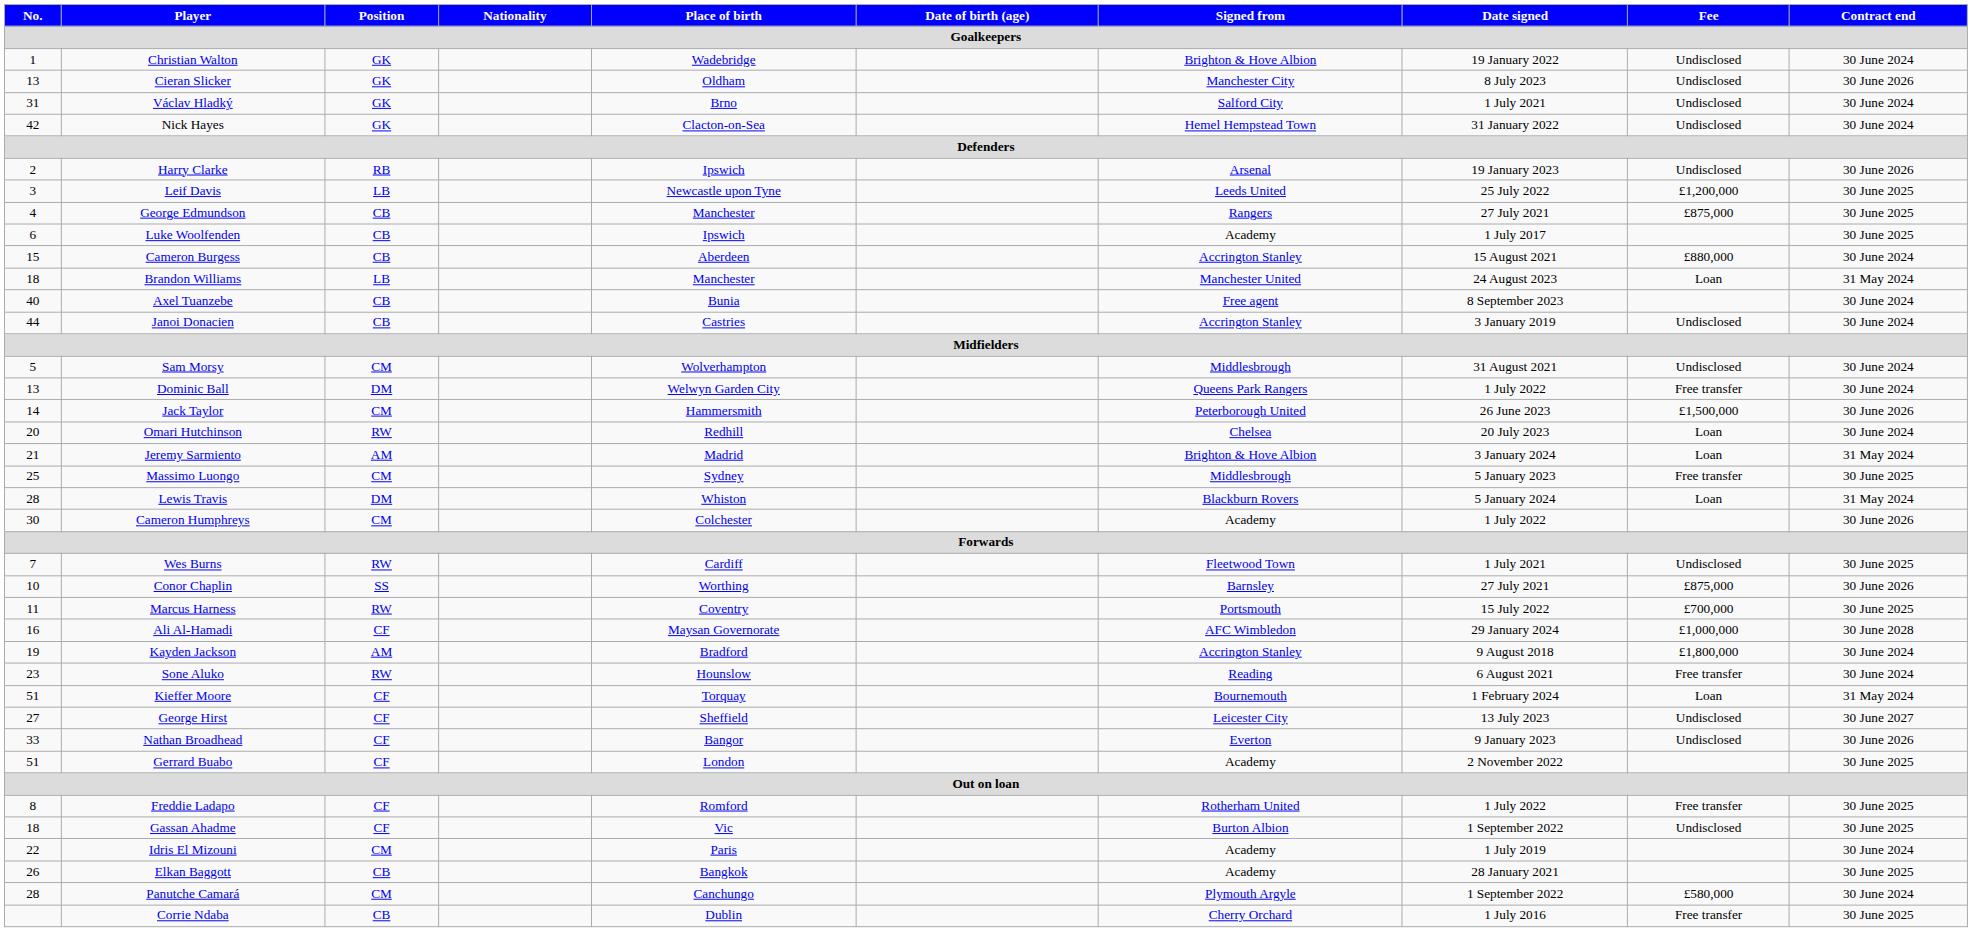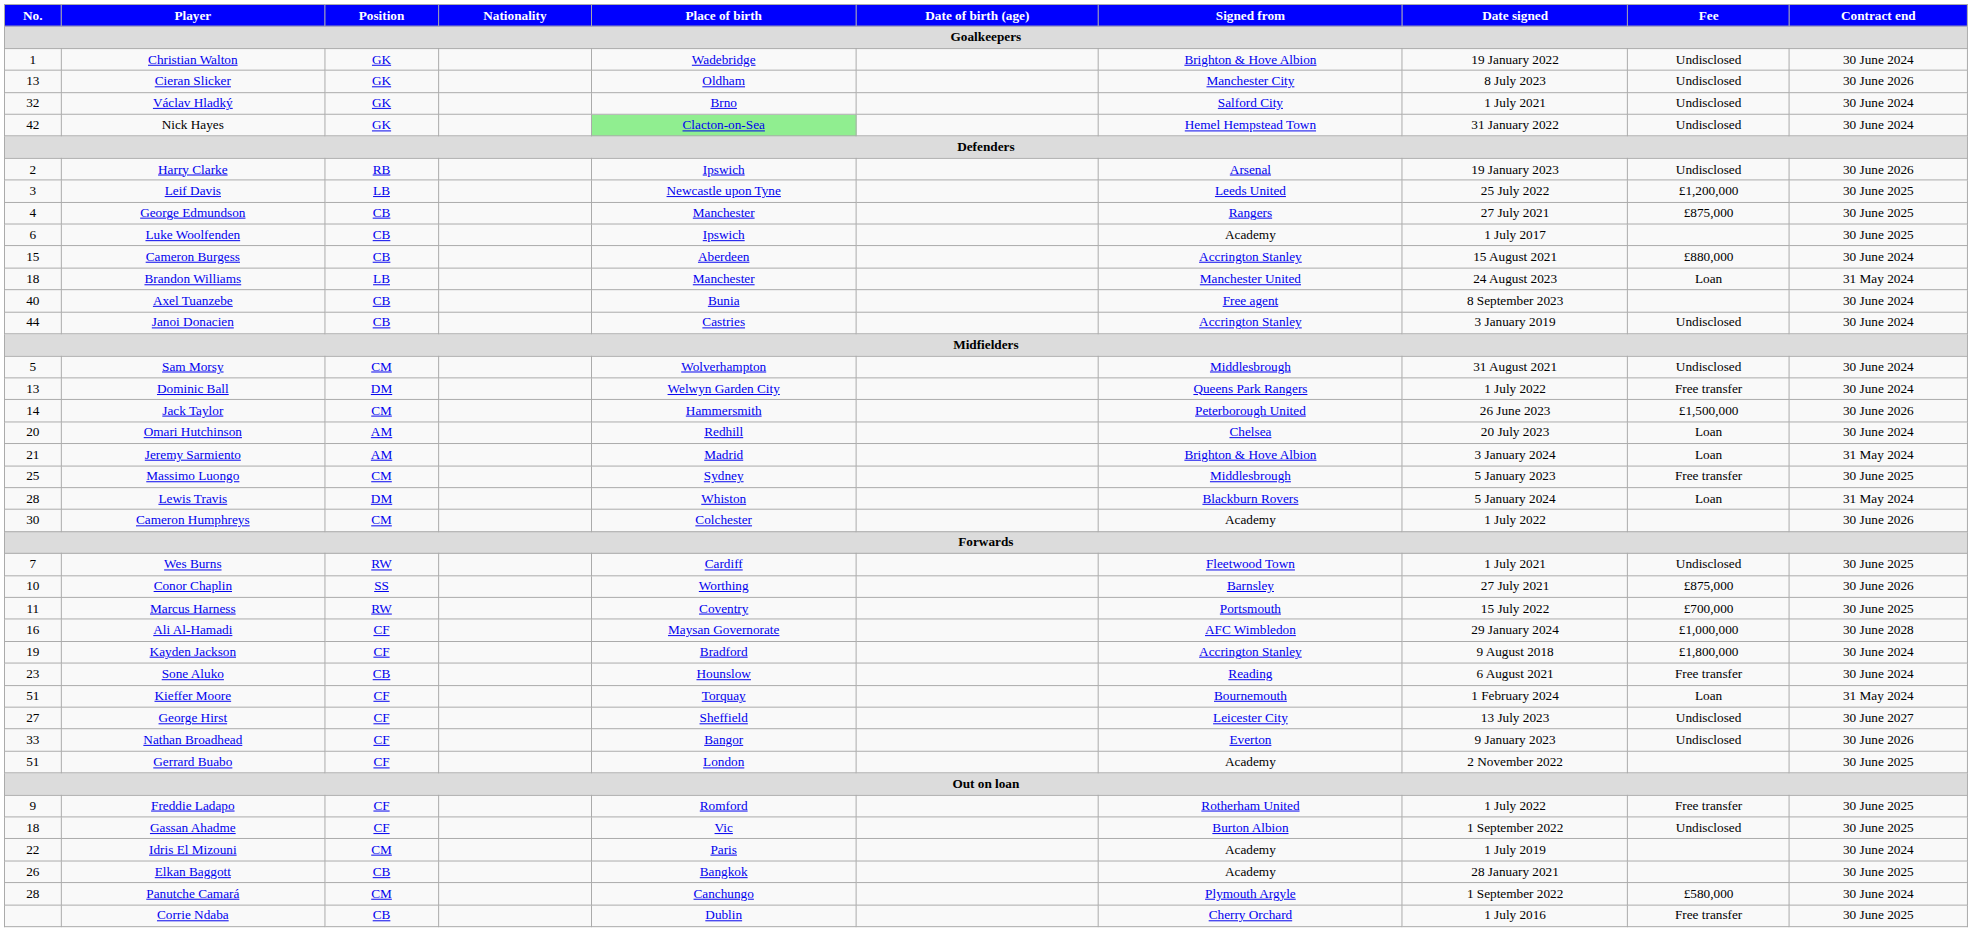(33, 102) 31 -> (33, 102) 32
(724, 124) no background -> (724, 124) lightgreen background
(382, 432) RW -> (382, 432) AM
(382, 651) AM -> (382, 651) CF
(382, 673) RW -> (382, 673) CB
(33, 805) 8 -> (33, 805) 9
